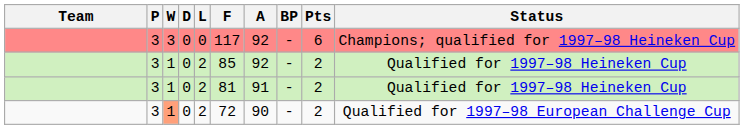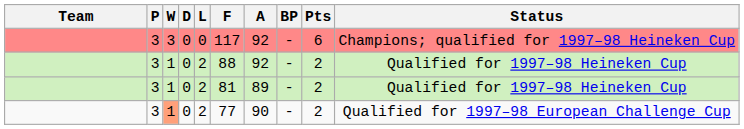(227, 64) 85 -> (227, 64) 88
(260, 88) 91 -> (260, 88) 89
(227, 112) 72 -> (227, 112) 77
